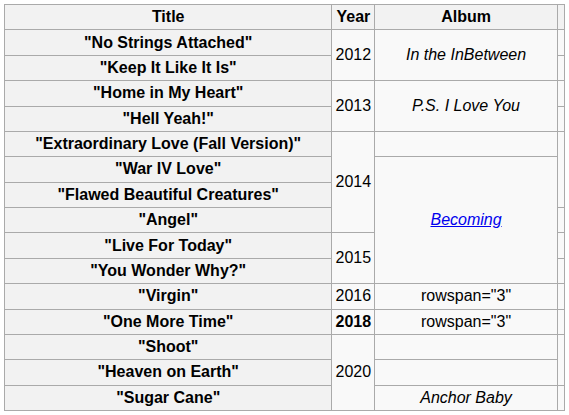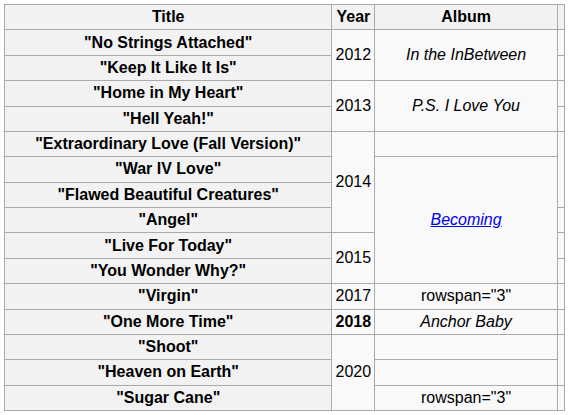(353, 296) 2016 -> (353, 296) 2017
(466, 321) rowspan="3" -> (466, 321) Anchor Baby
(466, 397) Anchor Baby -> (466, 397) rowspan="3"
